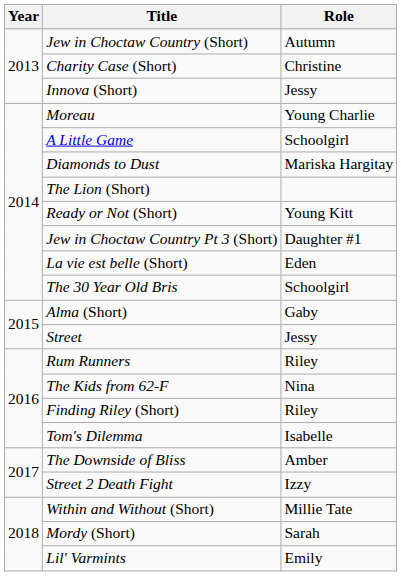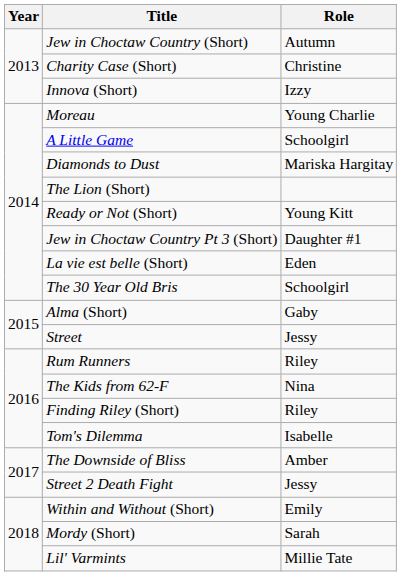(301, 90) Jessy -> (298, 90) Izzy
(298, 484) Izzy -> (301, 484) Jessy
(318, 509) Millie Tate -> (303, 509) Emily
(303, 558) Emily -> (318, 558) Millie Tate
